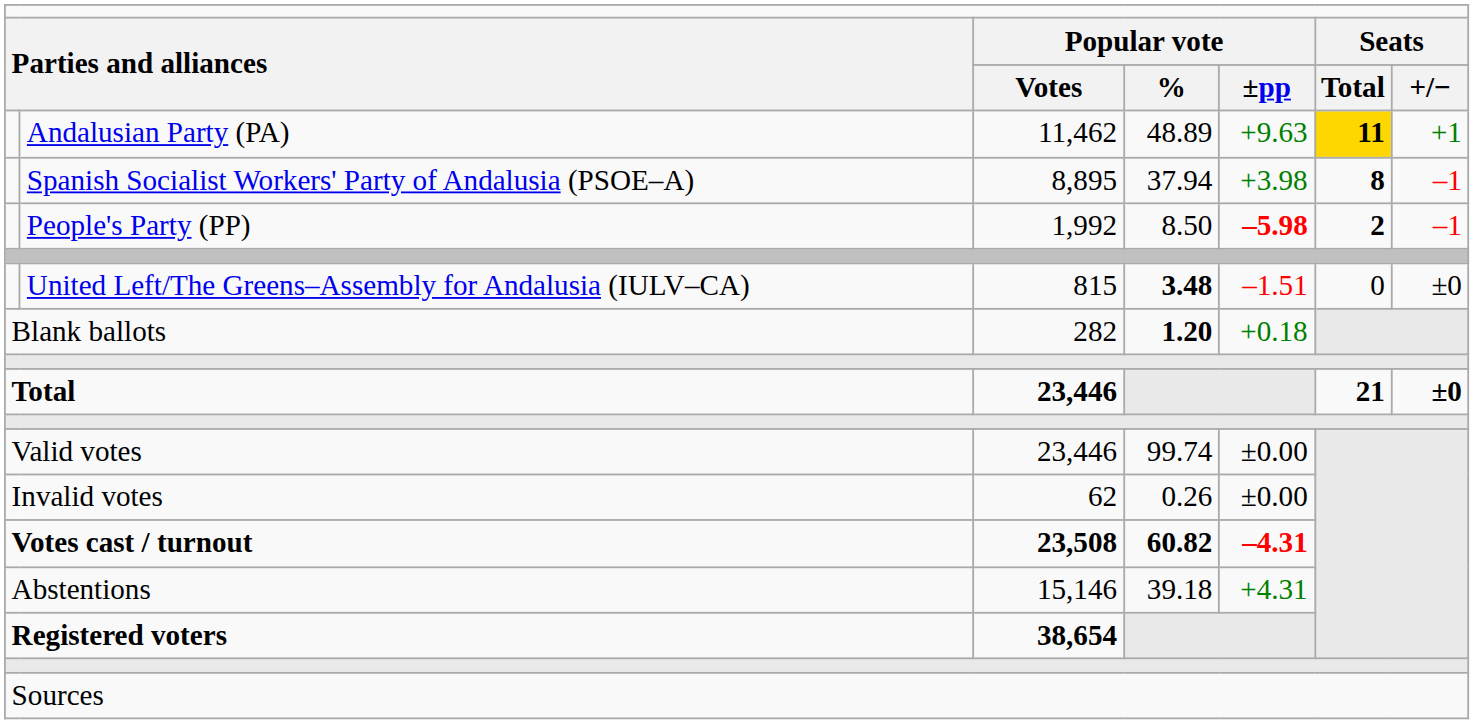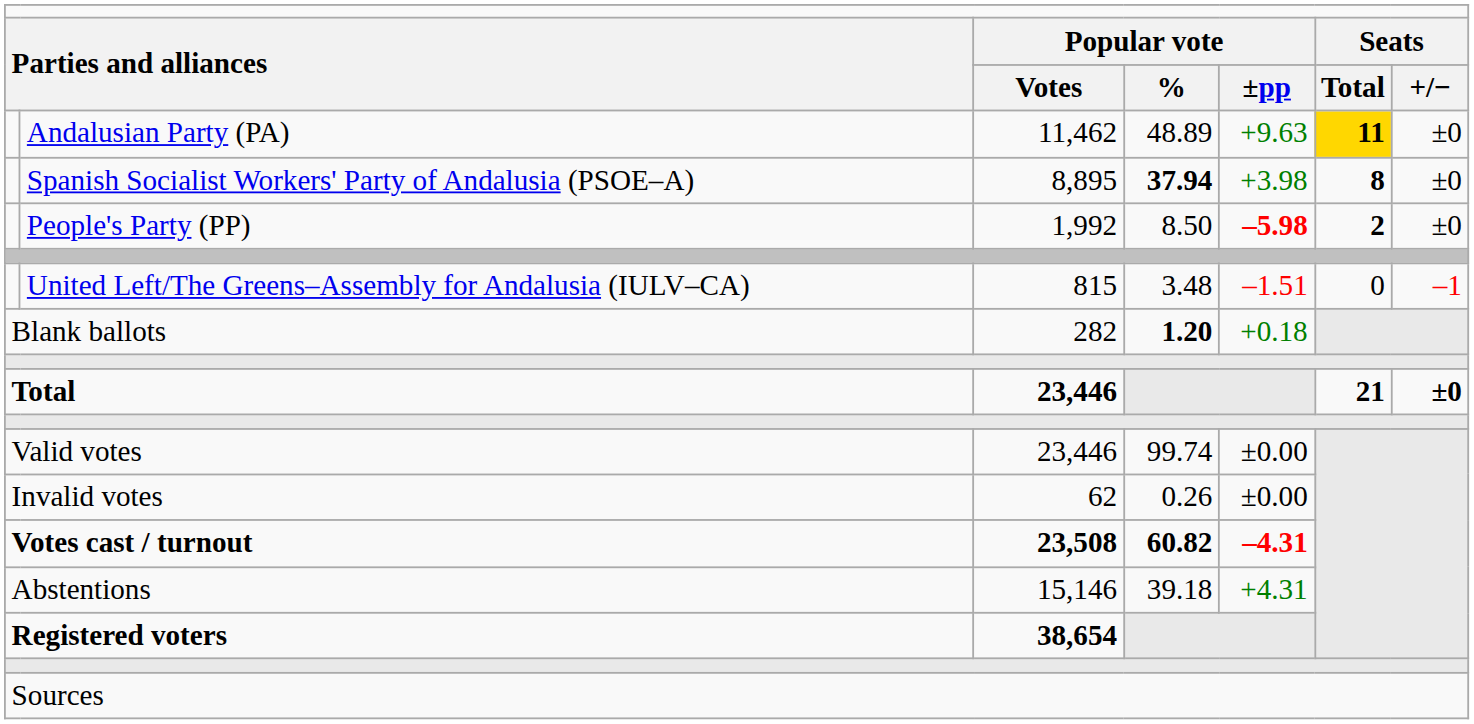(1446, 133) +1 -> (1447, 133) ±0
(1180, 179) normal -> (1180, 179) bold
(1447, 179) –1 -> (1447, 179) ±0
(1447, 225) –1 -> (1447, 225) ±0
(1187, 285) bold -> (1187, 285) normal
(1447, 285) ±0 -> (1447, 285) –1
